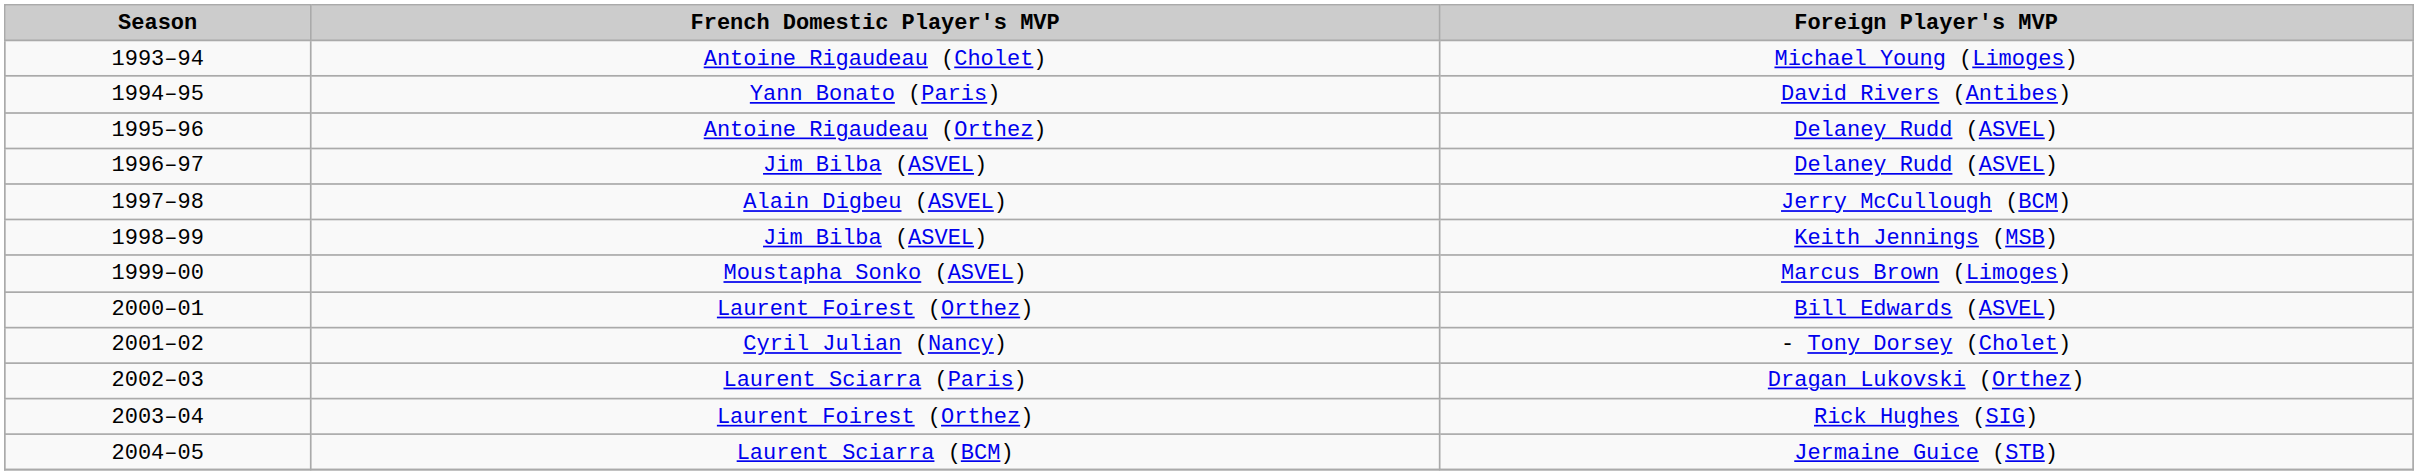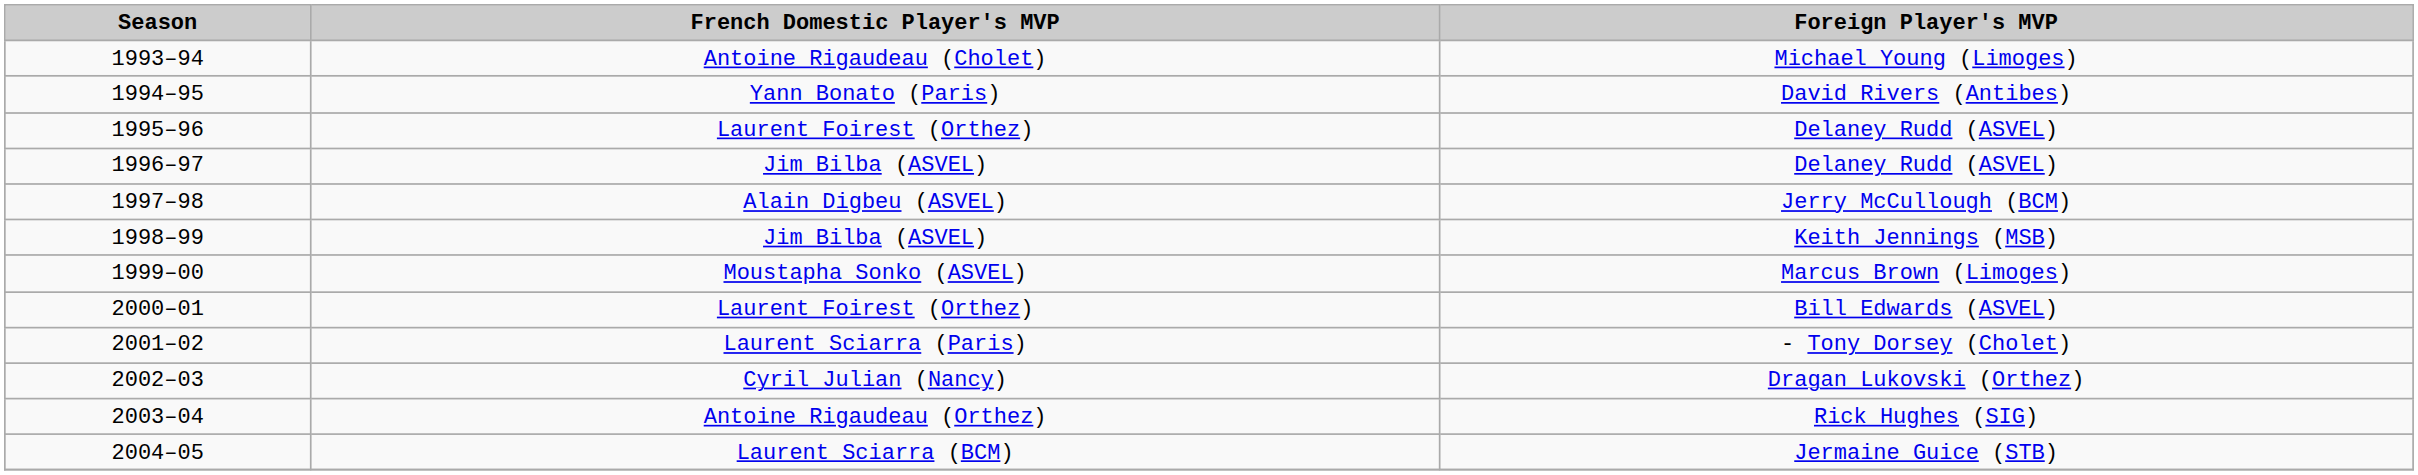(875, 130) Antoine Rigaudeau (Orthez) -> (875, 130) Laurent Foirest (Orthez)
(875, 345) Cyril Julian (Nancy) -> (875, 345) Laurent Sciarra (Paris)
(875, 381) Laurent Sciarra (Paris) -> (875, 381) Cyril Julian (Nancy)
(875, 417) Laurent Foirest (Orthez) -> (875, 417) Antoine Rigaudeau (Orthez)
